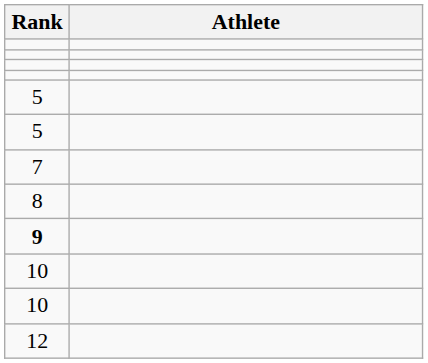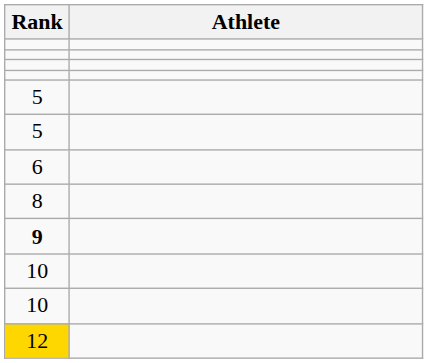(37, 166) 7 -> (37, 166) 6
(37, 340) no background -> (37, 340) gold background
